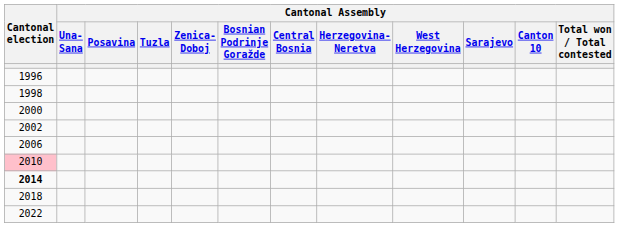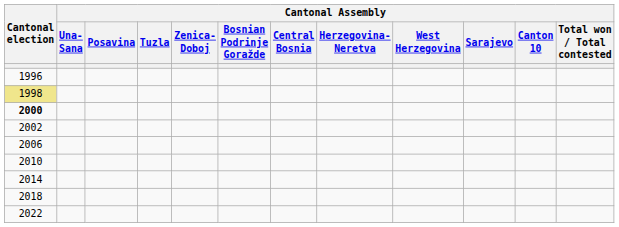(31, 93) no background -> (31, 93) khaki background
(31, 111) normal -> (31, 111) bold
(31, 162) pink background -> (31, 162) no background
(31, 179) bold -> (31, 179) normal
